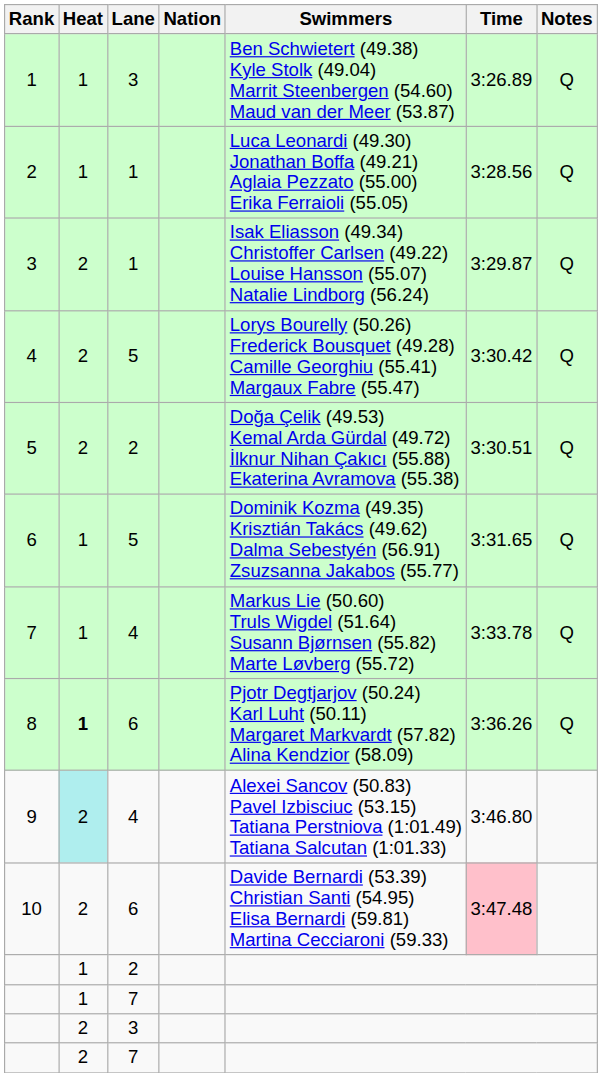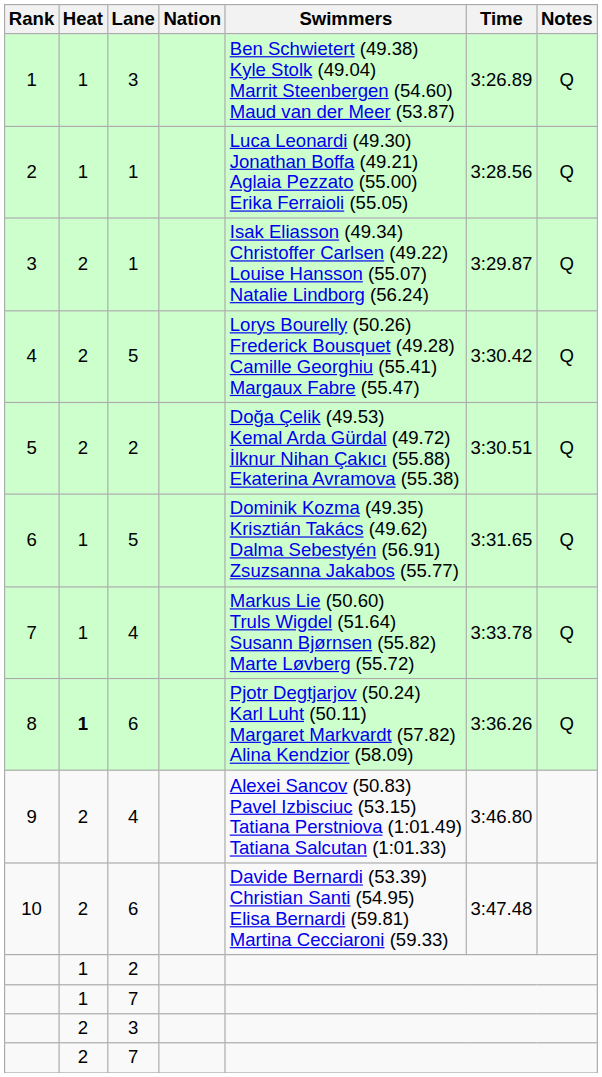(83, 816) paleturquoise background -> (83, 816) no background
(501, 908) pink background -> (501, 908) no background
